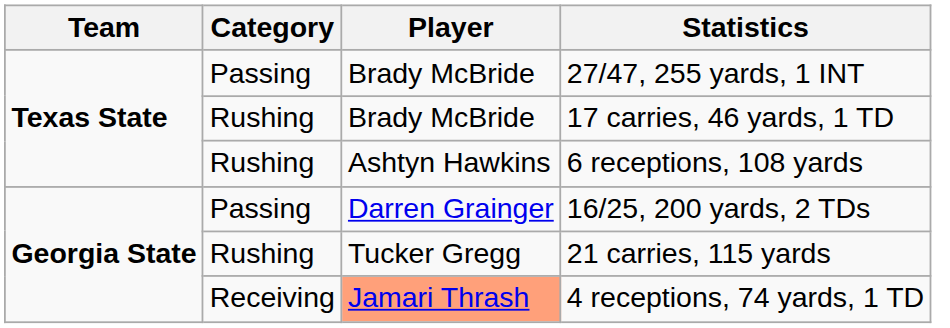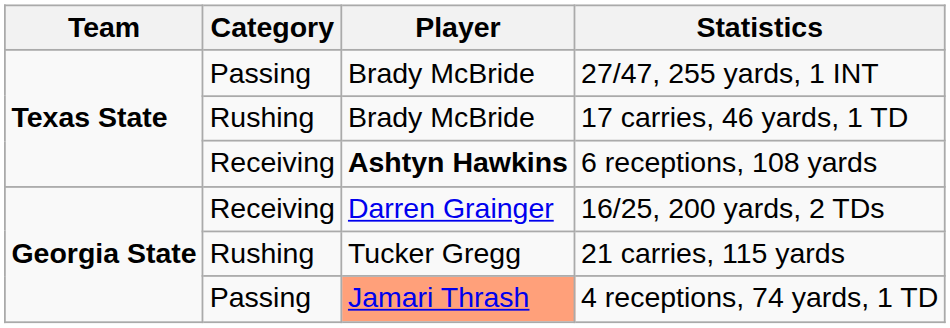(262, 163) Rushing -> (272, 163) Receiving
(449, 163) normal -> (458, 163) bold
(260, 208) Passing -> (272, 208) Receiving
(272, 298) Receiving -> (260, 298) Passing
